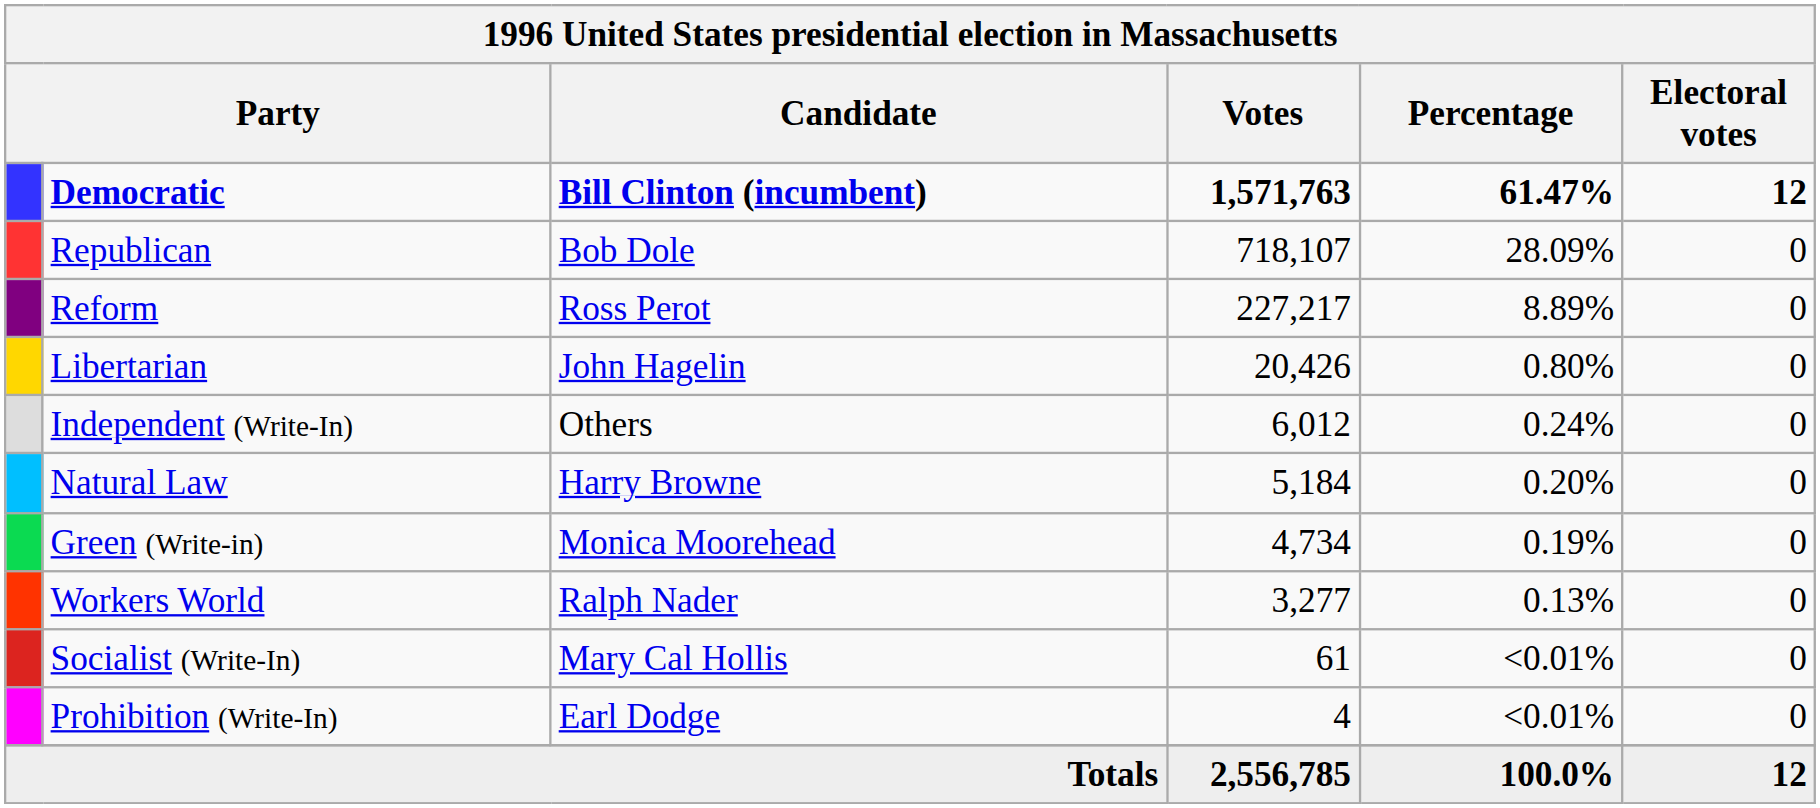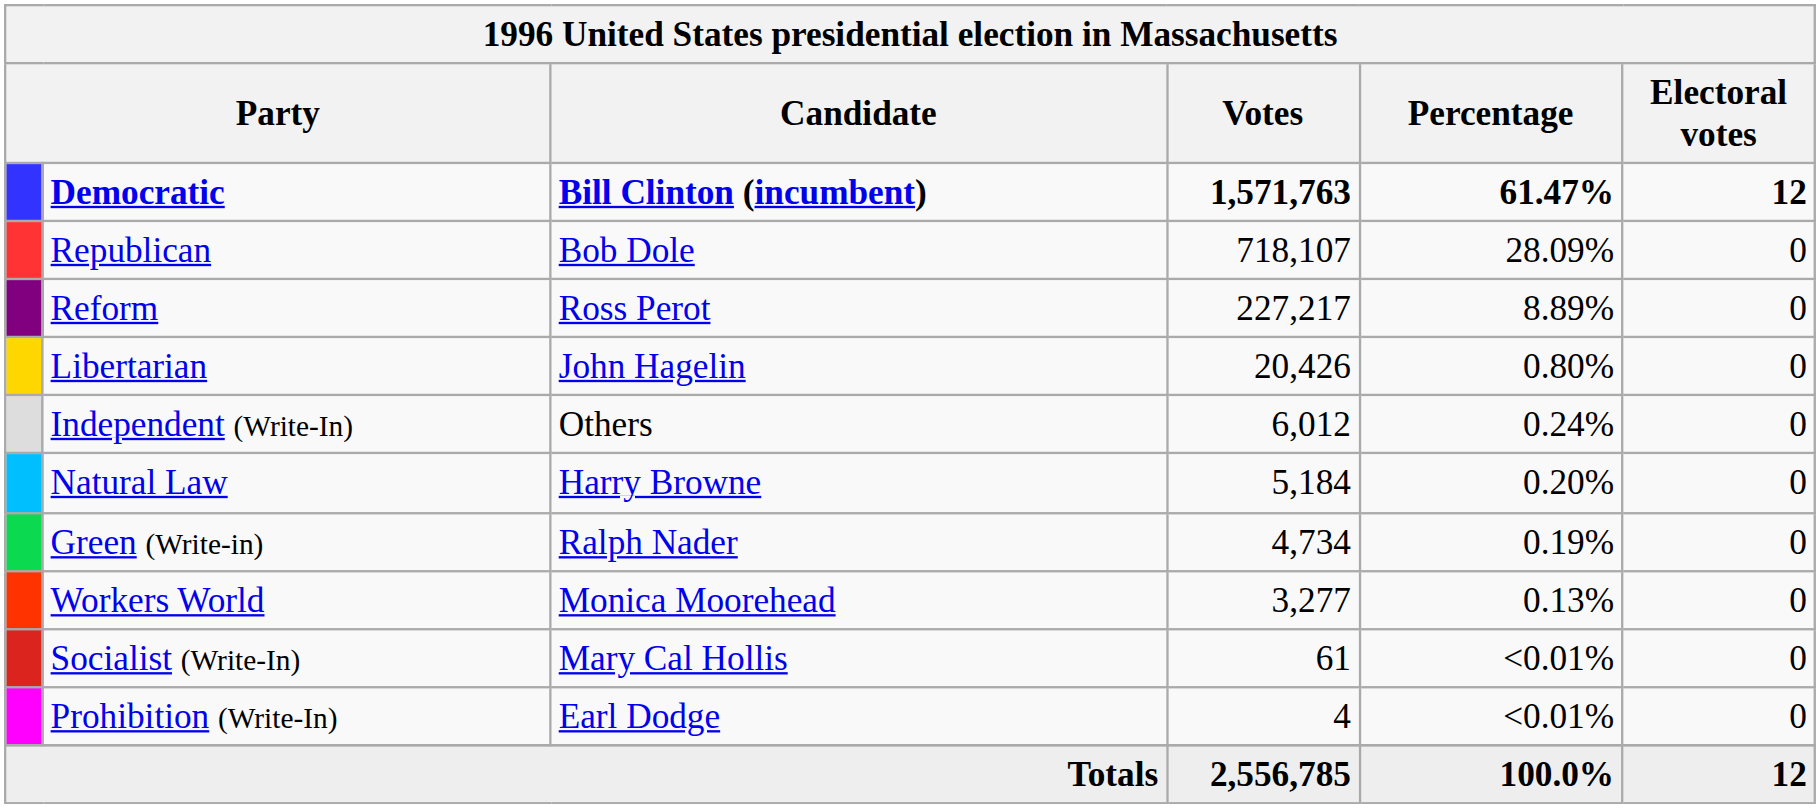(697, 540) Monica Moorehead -> (648, 540) Ralph Nader
(648, 598) Ralph Nader -> (697, 598) Monica Moorehead
